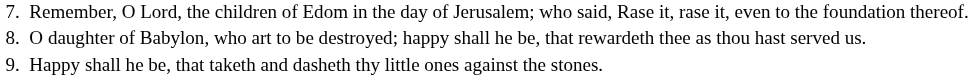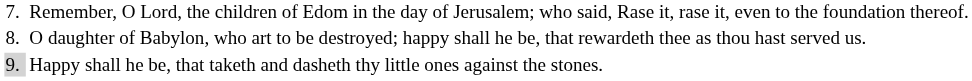(15, 64) no background -> (15, 64) lightgrey background
